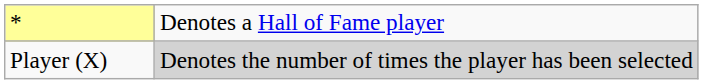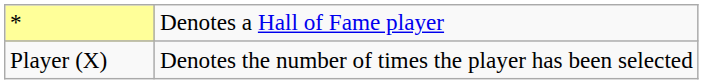(426, 59) lightgrey background -> (426, 59) no background
